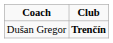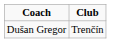(89, 29) bold -> (87, 29) normal
